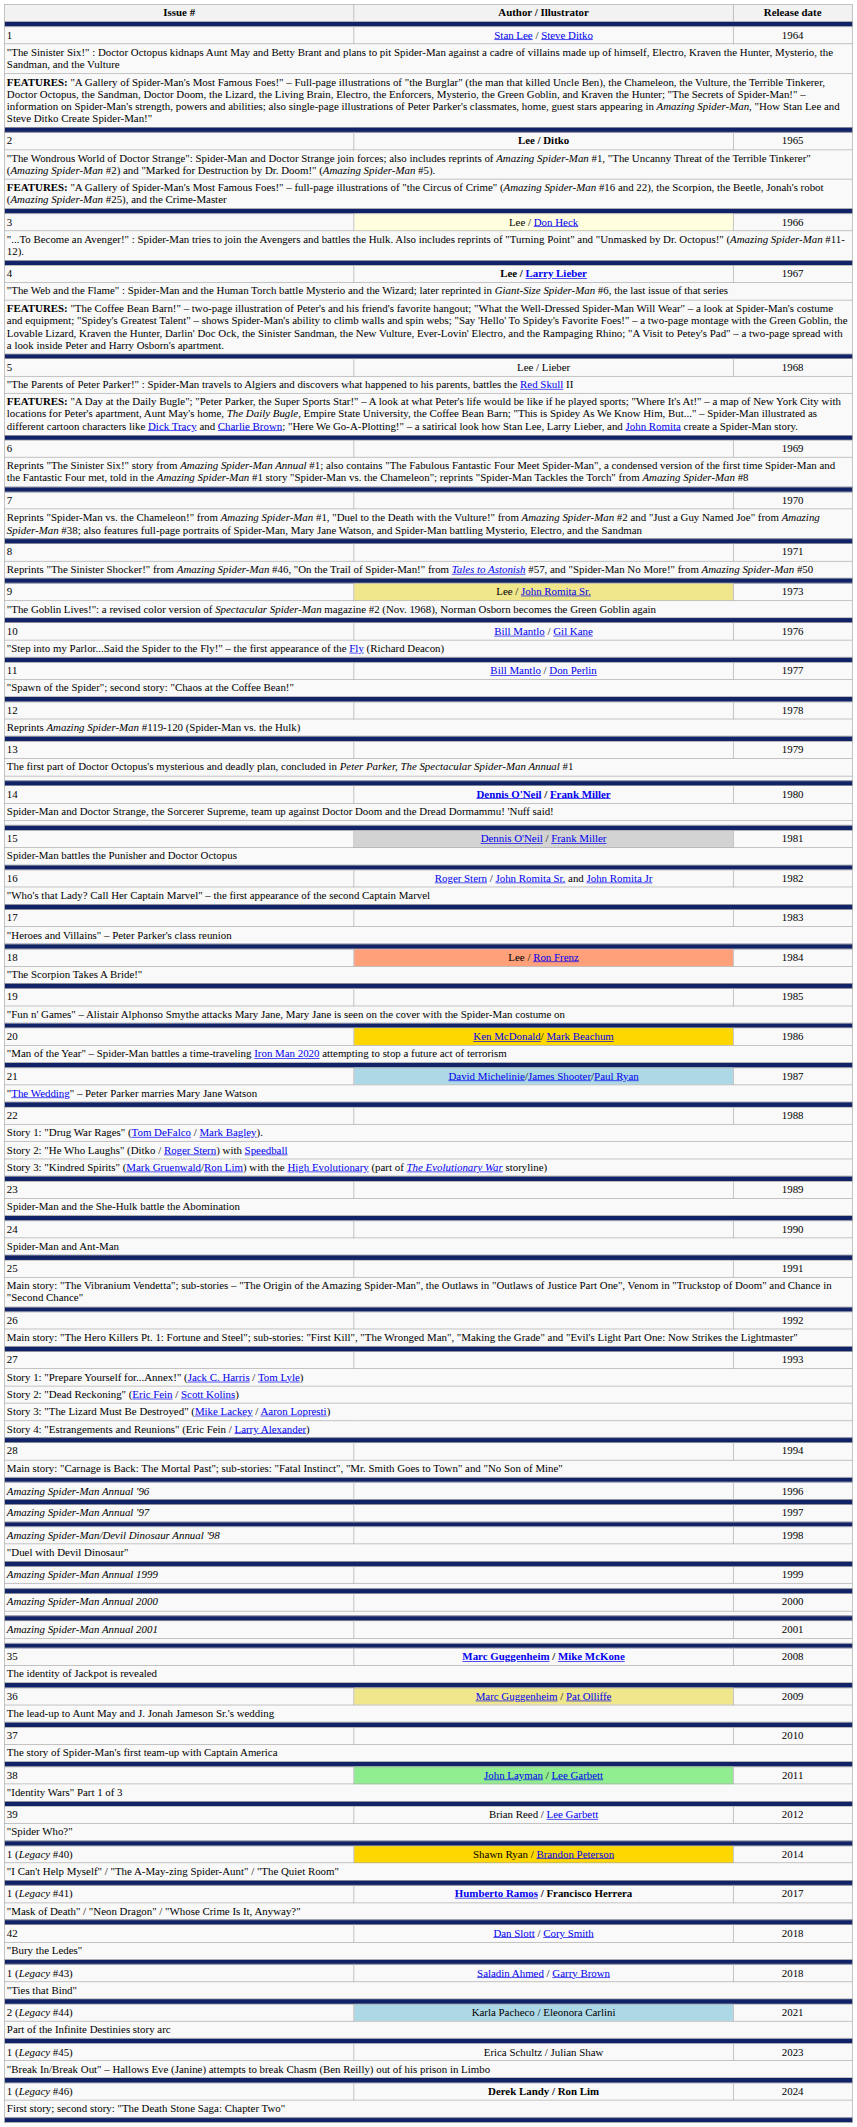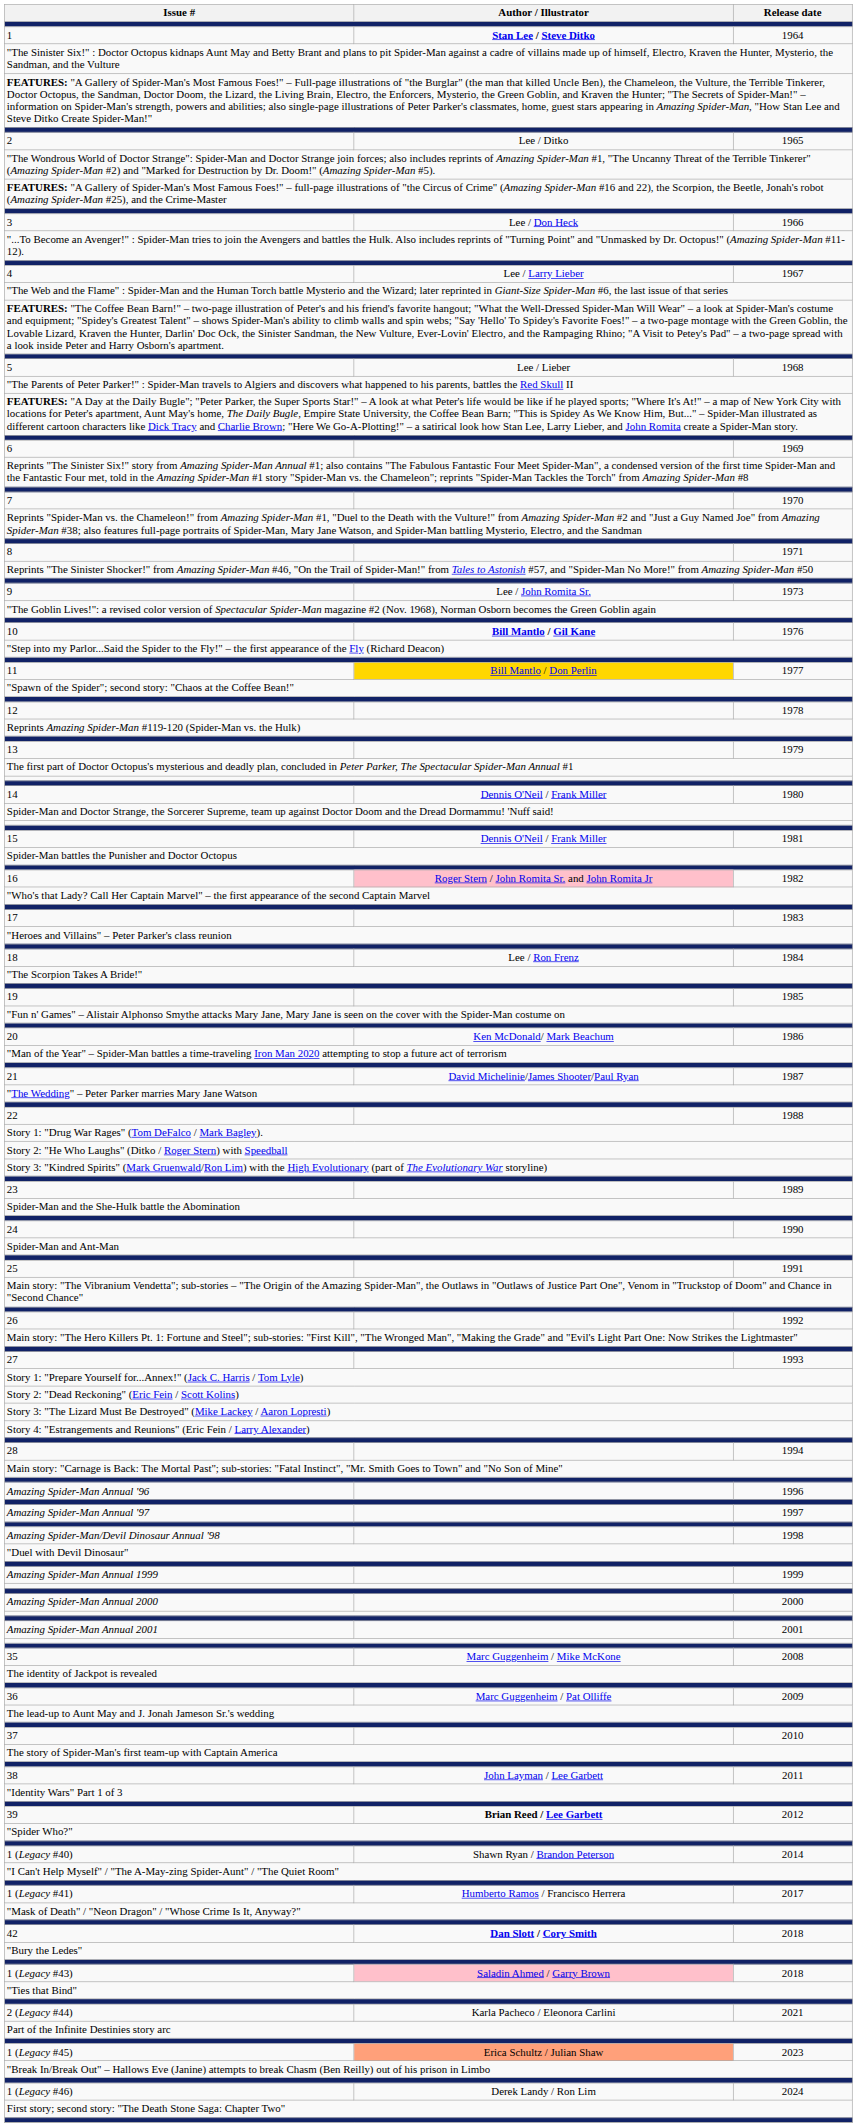(544, 35) normal -> (544, 35) bold
(544, 141) bold -> (544, 141) normal
(544, 222) lightyellow background -> (544, 222) no background
(544, 274) bold -> (544, 274) normal
(544, 591) khaki background -> (544, 591) no background
(544, 631) normal -> (544, 631) bold
(544, 671) no background -> (544, 671) gold background
(544, 794) bold -> (544, 794) normal
(544, 839) lightgrey background -> (544, 839) no background
(544, 878) no background -> (544, 878) pink background
(544, 957) lightsalmon background -> (544, 957) no background
(544, 1036) gold background -> (544, 1036) no background
(544, 1076) lightblue background -> (544, 1076) no background
(544, 1656) bold -> (544, 1656) normal
(544, 1696) khaki background -> (544, 1696) no background
(544, 1775) lightgreen background -> (544, 1775) no background
(544, 1815) normal -> (544, 1815) bold
(544, 1854) gold background -> (544, 1854) no background
(544, 1894) bold -> (544, 1894) normal
(544, 1933) normal -> (544, 1933) bold
(544, 1973) no background -> (544, 1973) pink background
(544, 2012) lightblue background -> (544, 2012) no background
(544, 2052) no background -> (544, 2052) lightsalmon background
(544, 2091) bold -> (544, 2091) normal
